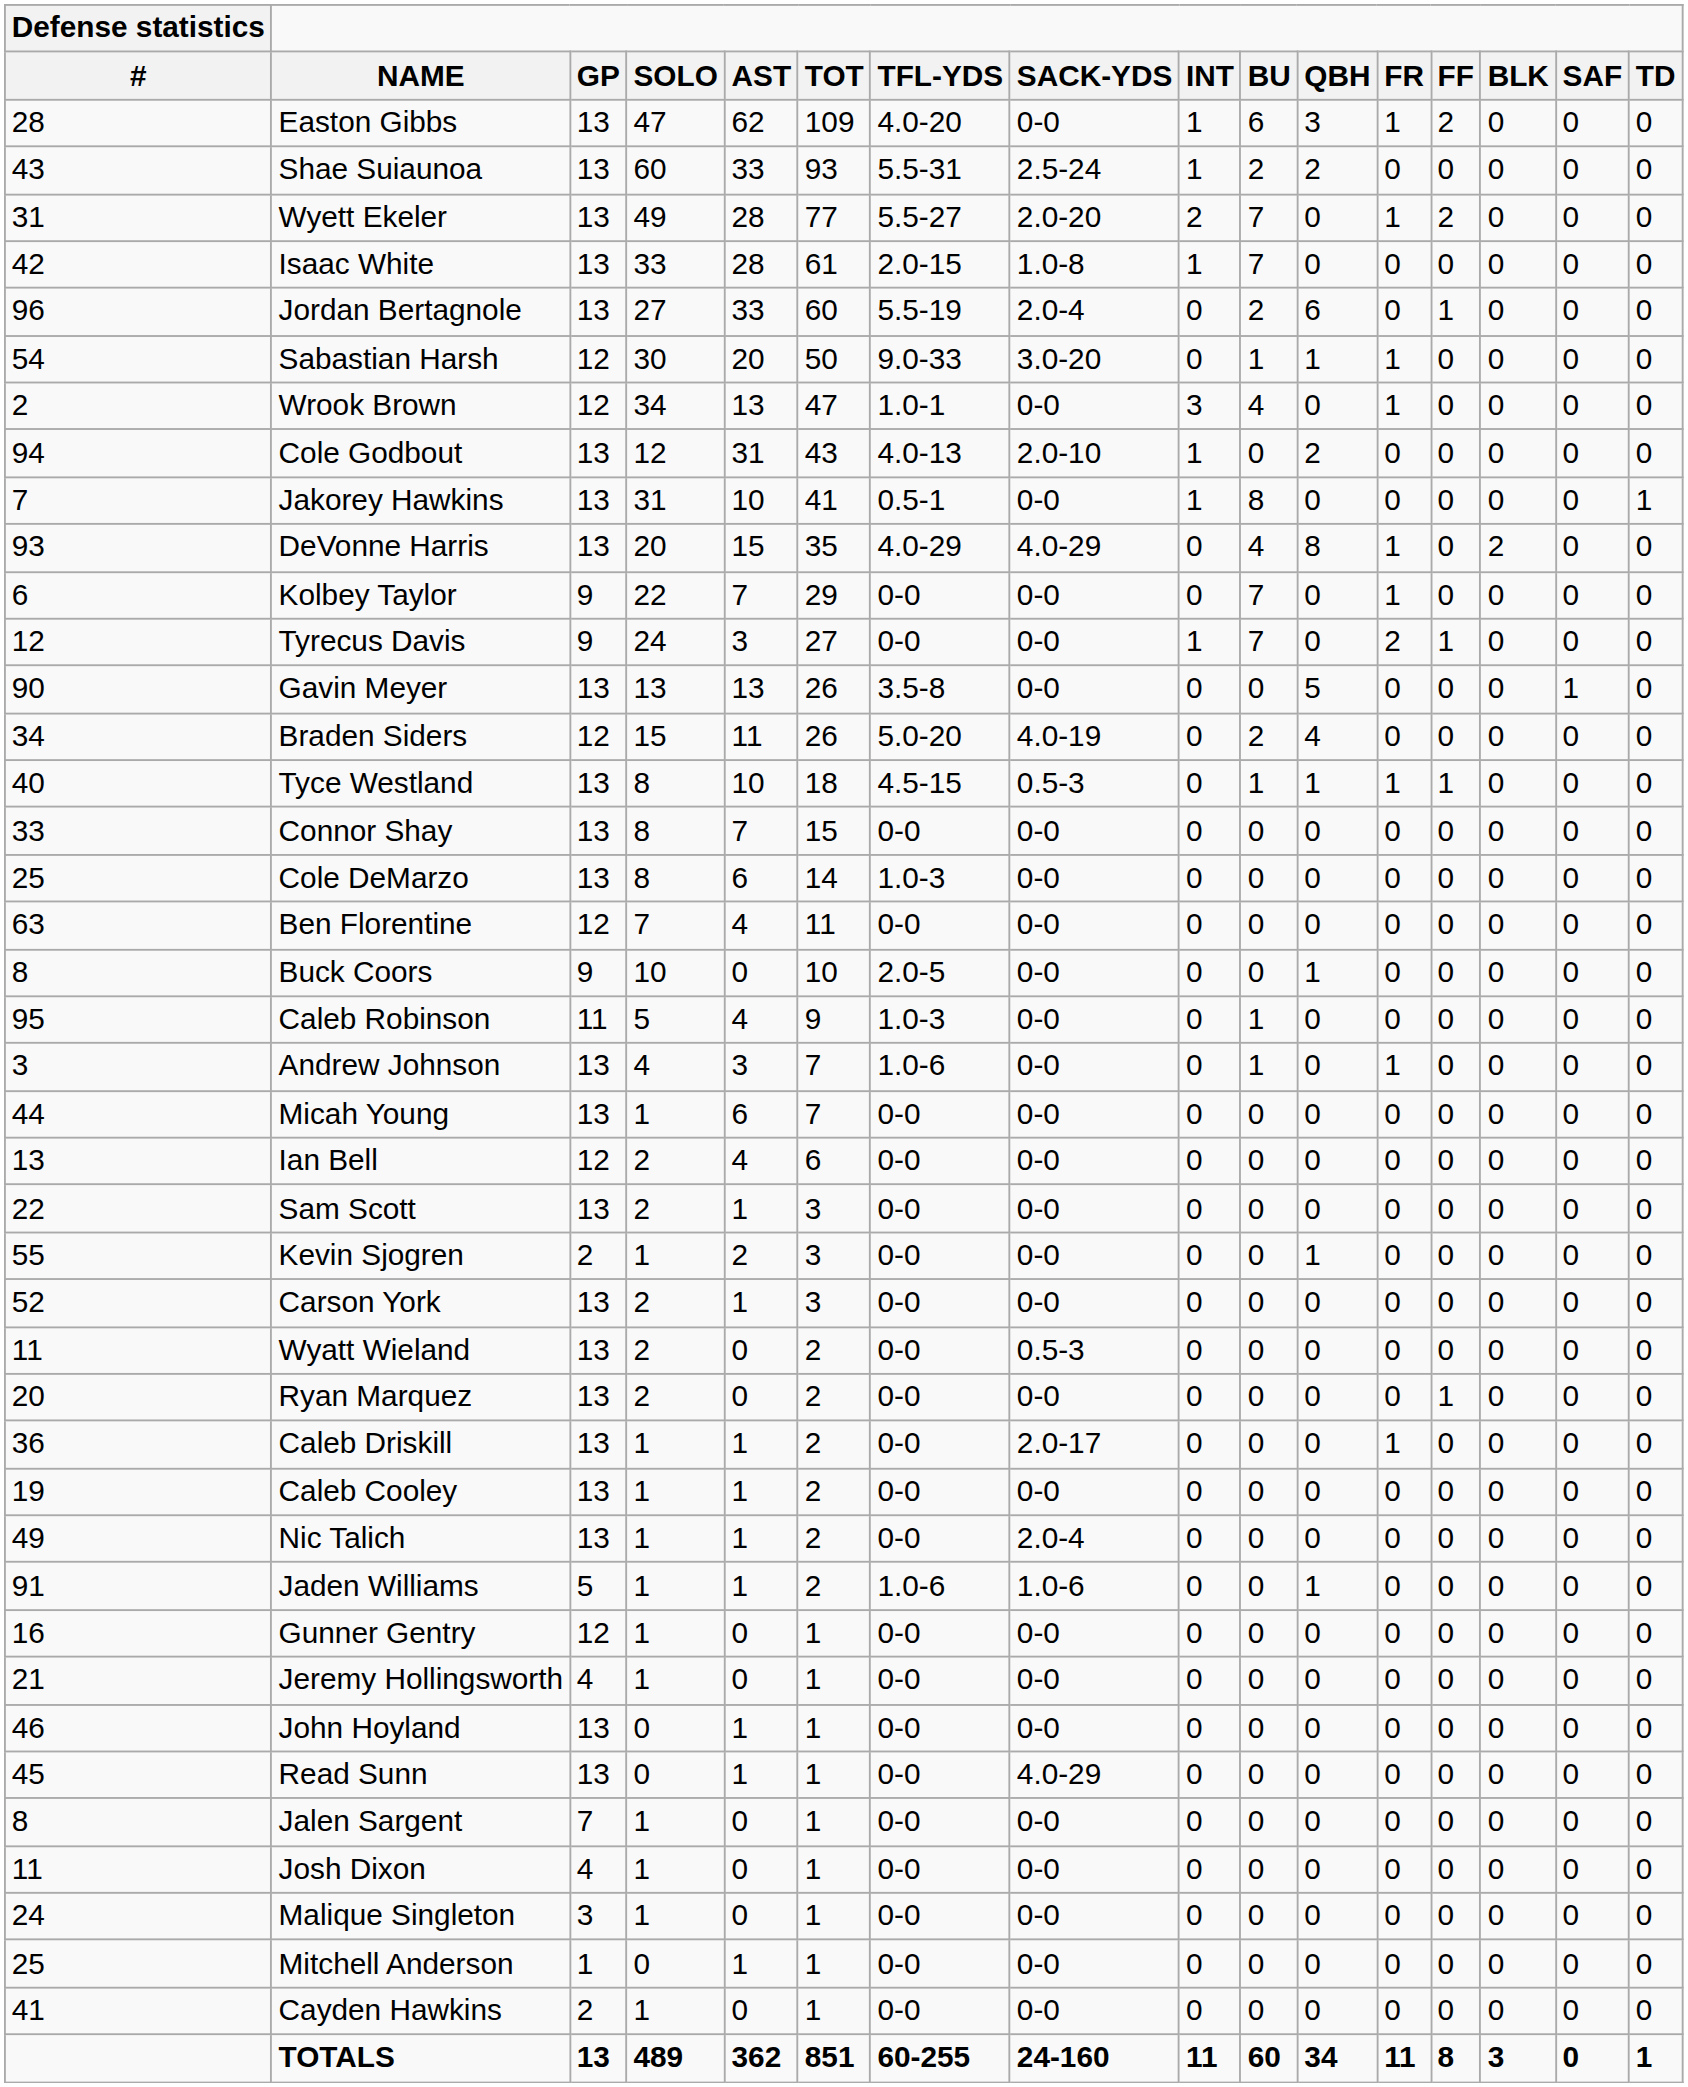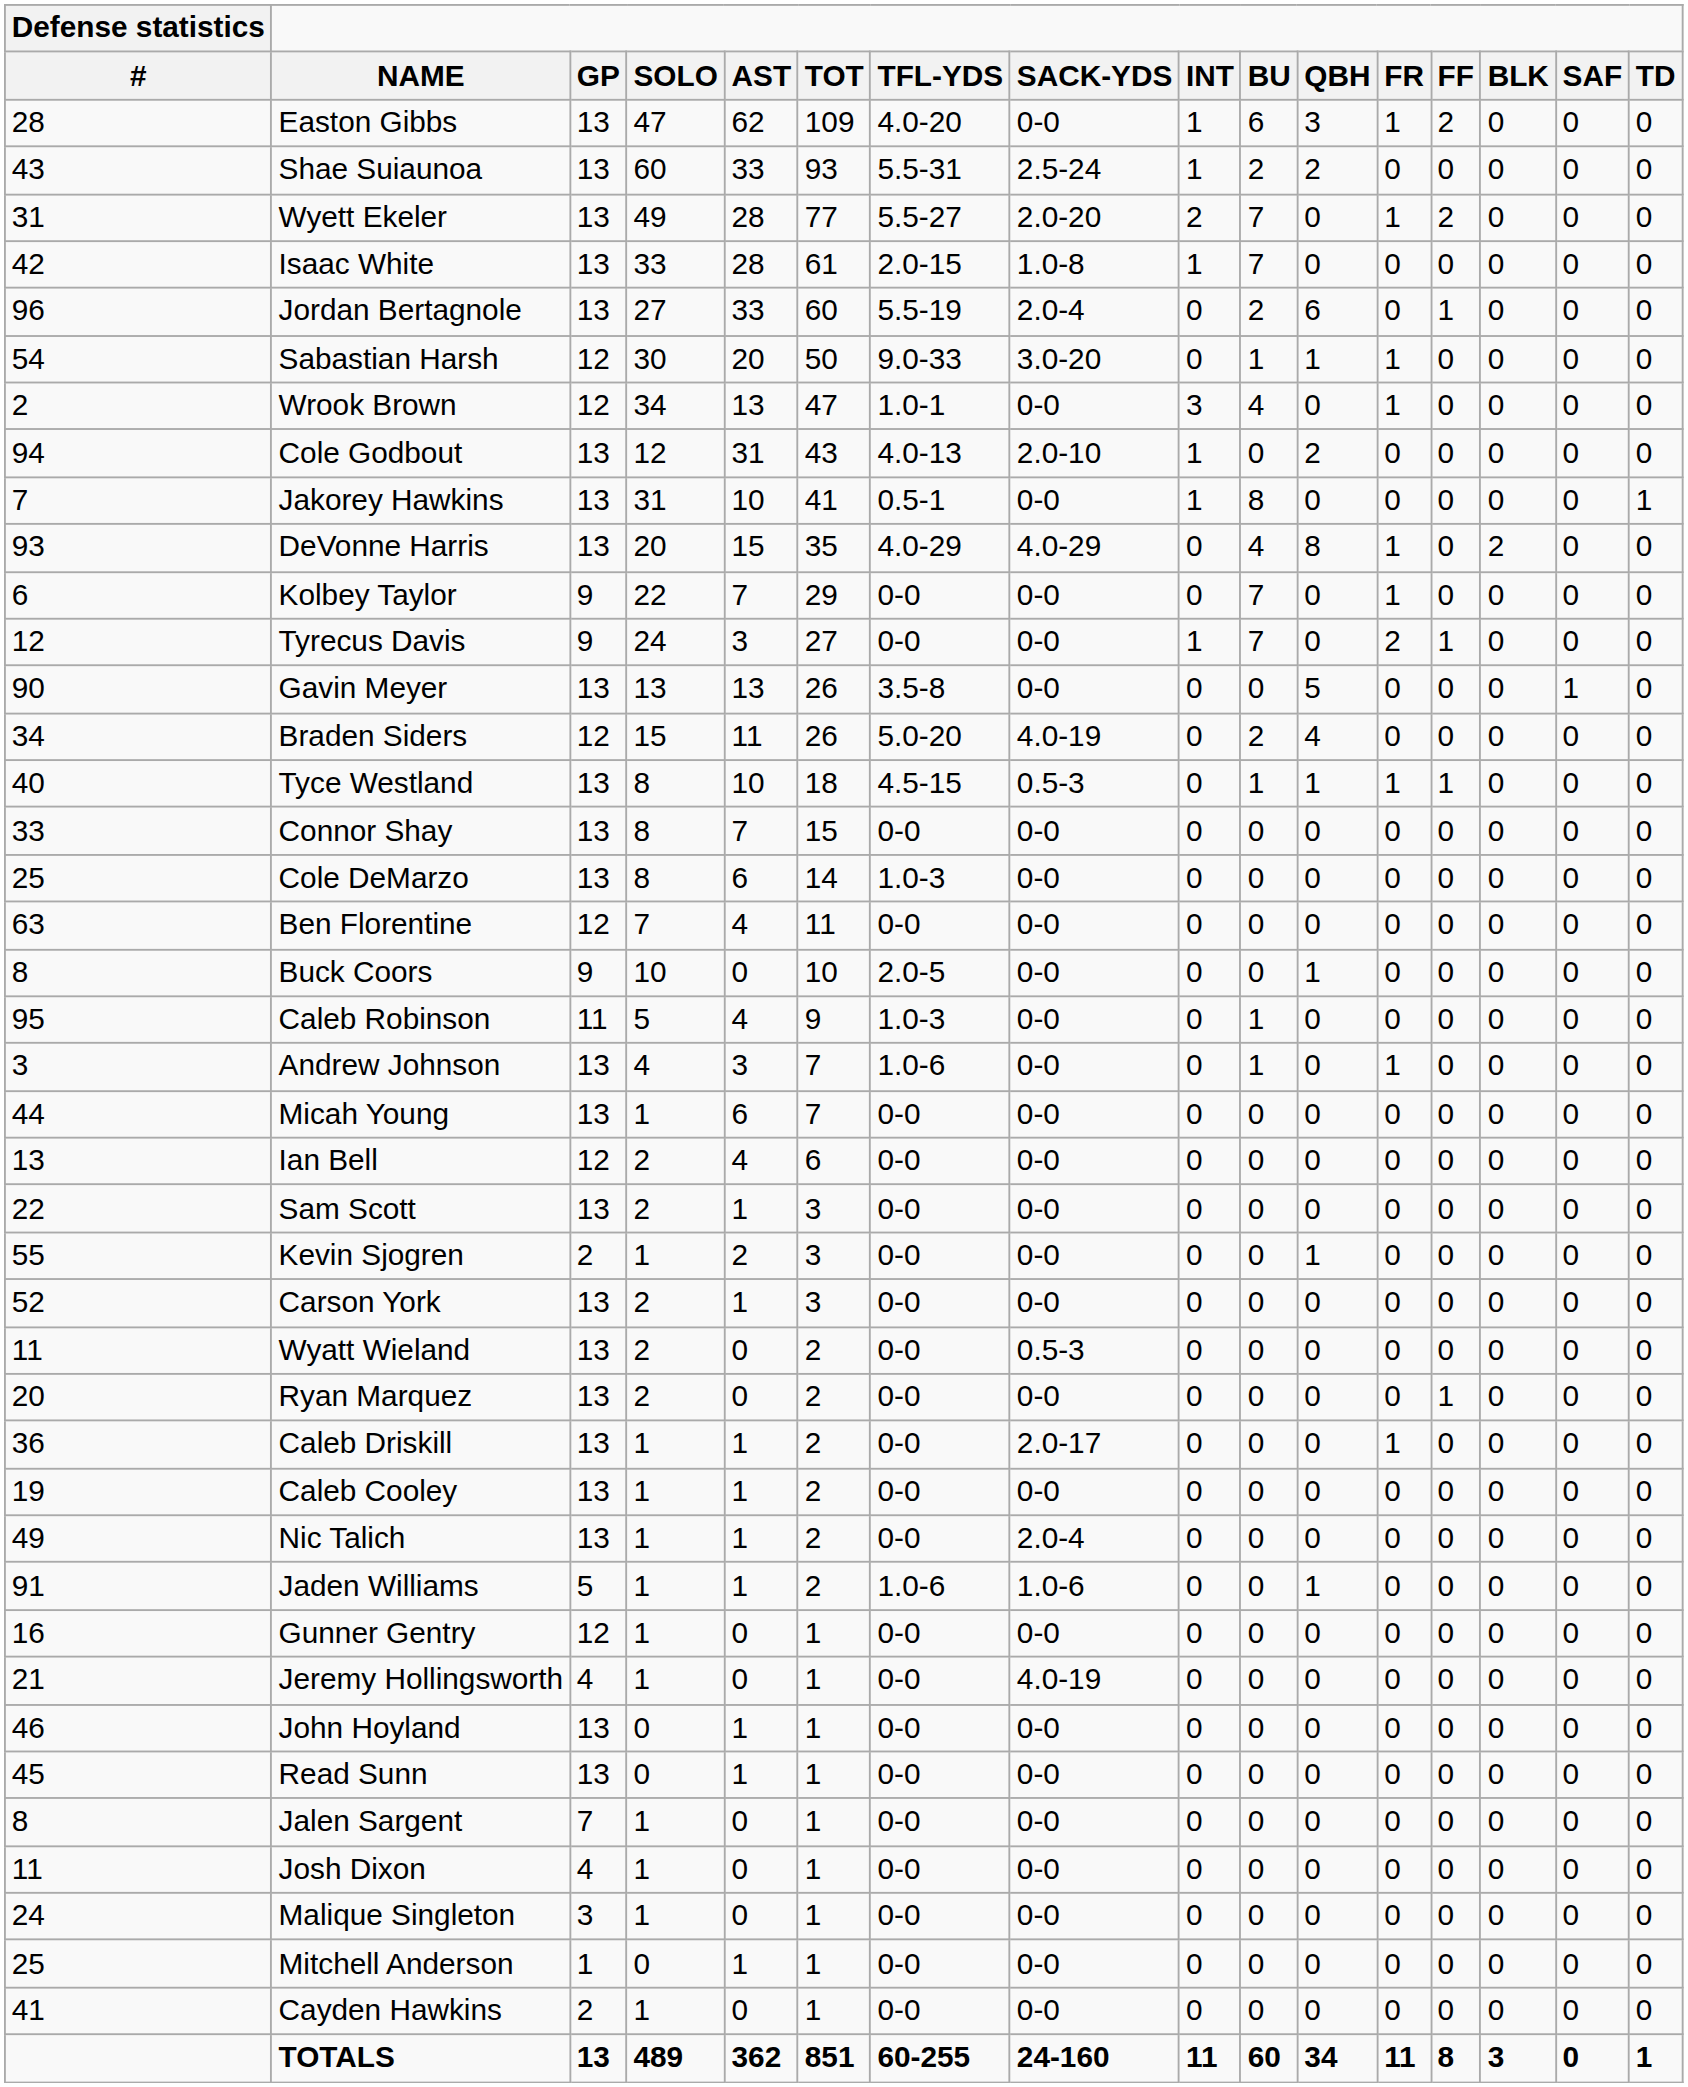(1038, 1680) 0-0 -> (1059, 1680) 4.0-19
(1059, 1774) 4.0-29 -> (1038, 1774) 0-0
